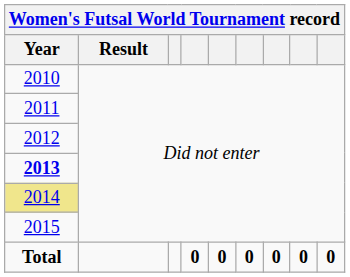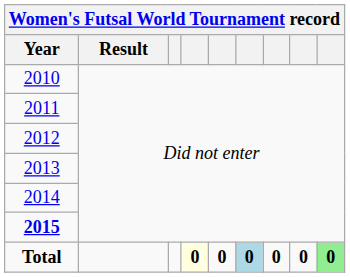(42, 168) bold -> (42, 168) normal
(42, 197) khaki background -> (42, 197) no background
(42, 227) normal -> (42, 227) bold
(195, 257) no background -> (195, 257) lightyellow background
(249, 257) no background -> (249, 257) lightblue background
(331, 257) no background -> (331, 257) lightgreen background
